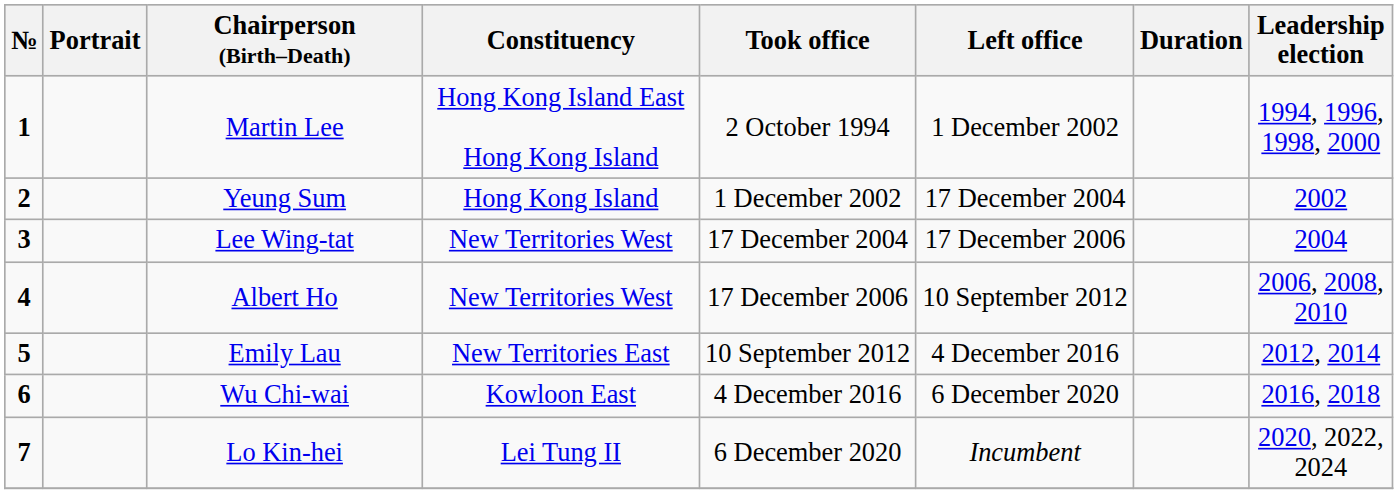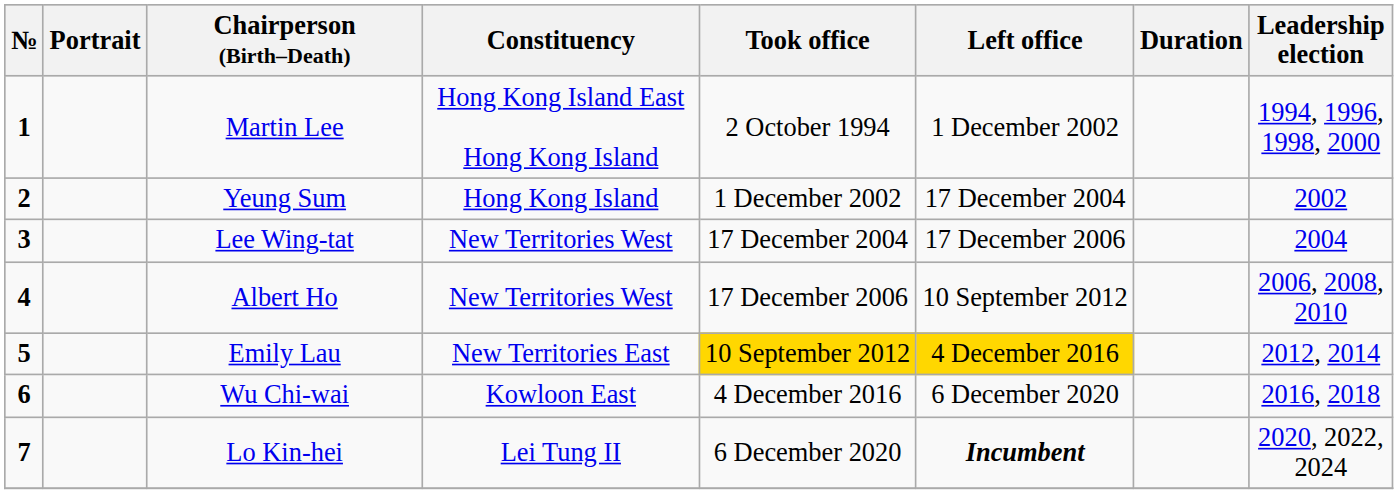(808, 353) no background -> (808, 353) gold background
(1025, 353) no background -> (1025, 353) gold background
(1025, 452) normal -> (1025, 452) bold
